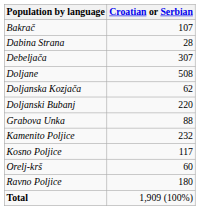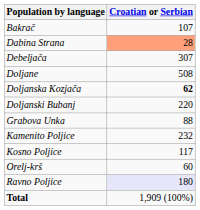(188, 43) no background -> (188, 43) lightsalmon background
(188, 89) normal -> (188, 89) bold
(186, 182) no background -> (186, 182) lavender background
